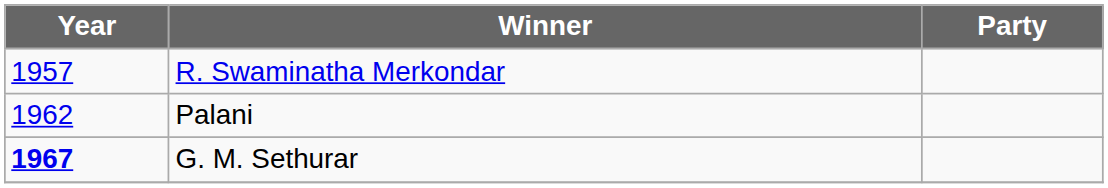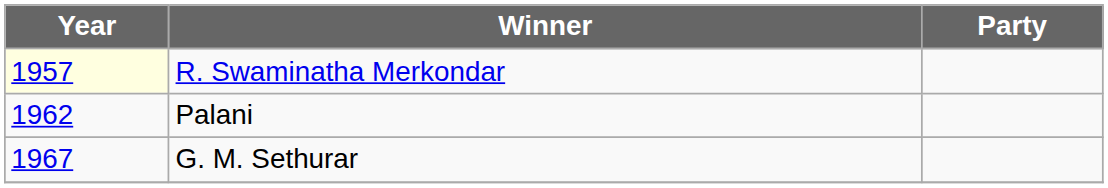(42, 70) no background -> (42, 70) lightyellow background
(42, 159) bold -> (42, 159) normal
